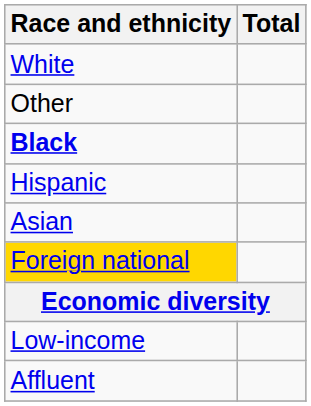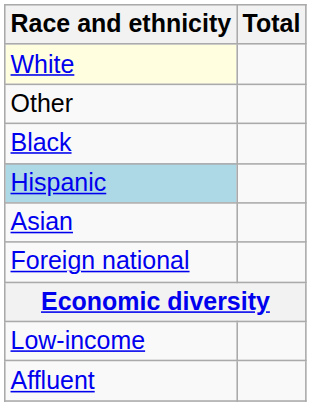(42, 63) no background -> (42, 63) lightyellow background
(44, 143) bold -> (41, 143) normal
(58, 182) no background -> (58, 182) lightblue background
(100, 261) gold background -> (100, 261) no background
